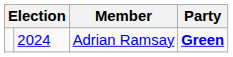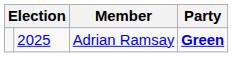(34, 39) 2024 -> (34, 39) 2025
